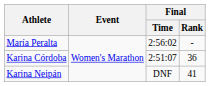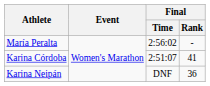(192, 58) 36 -> (192, 58) 41
(192, 74) 41 -> (192, 74) 36
